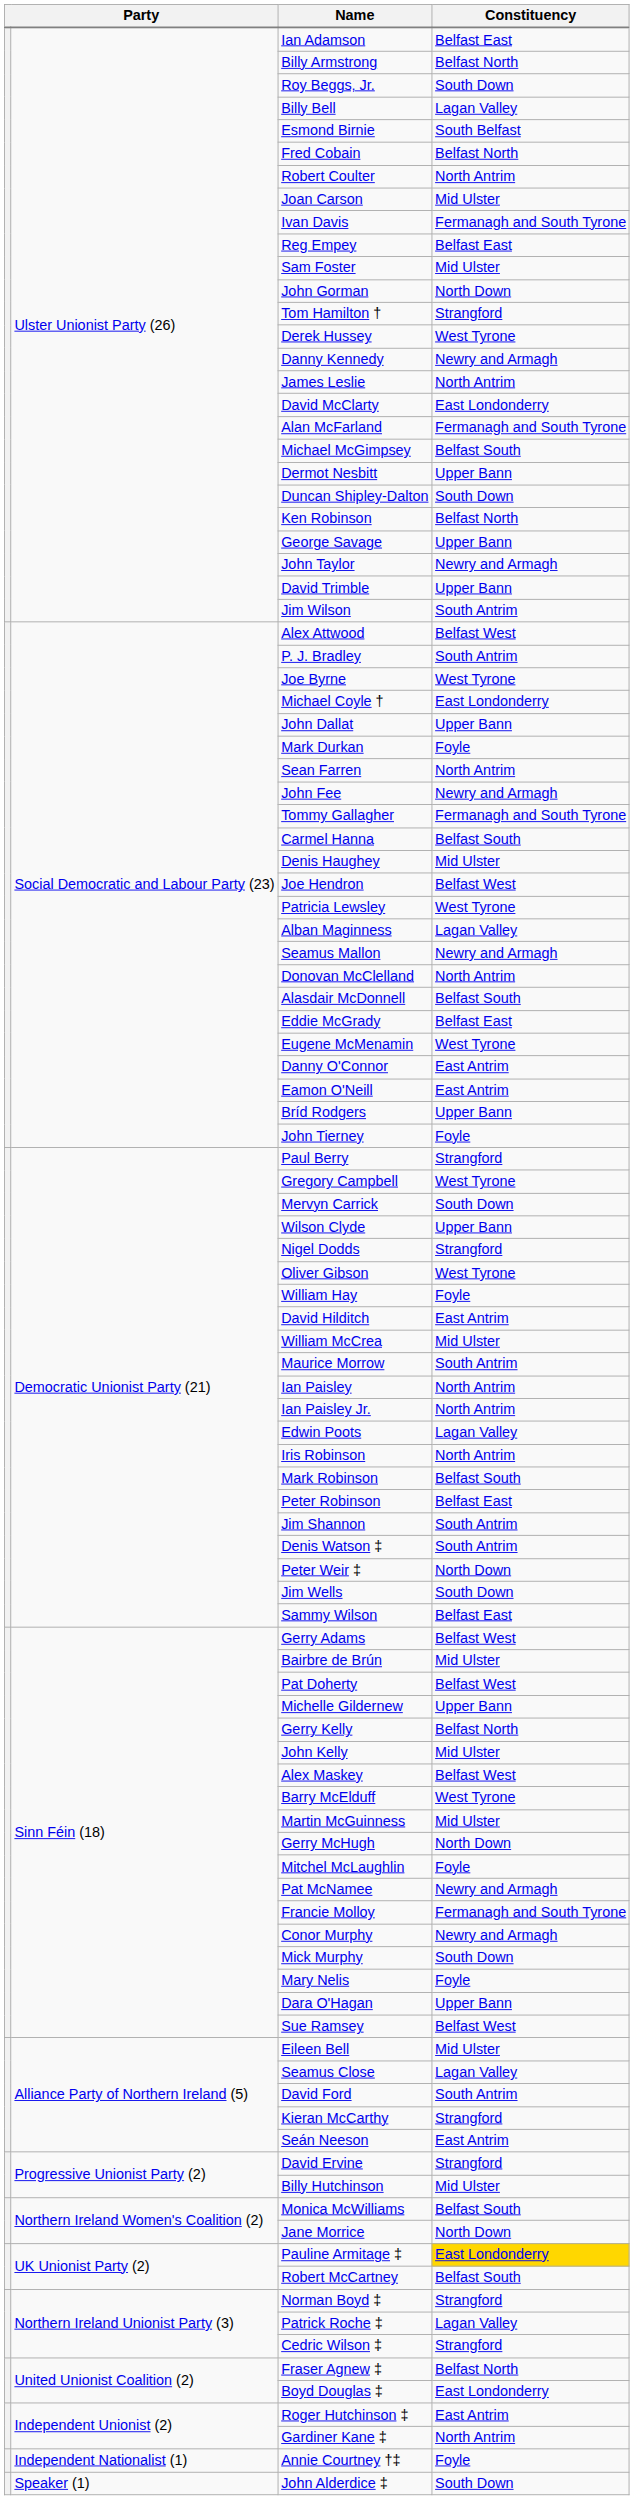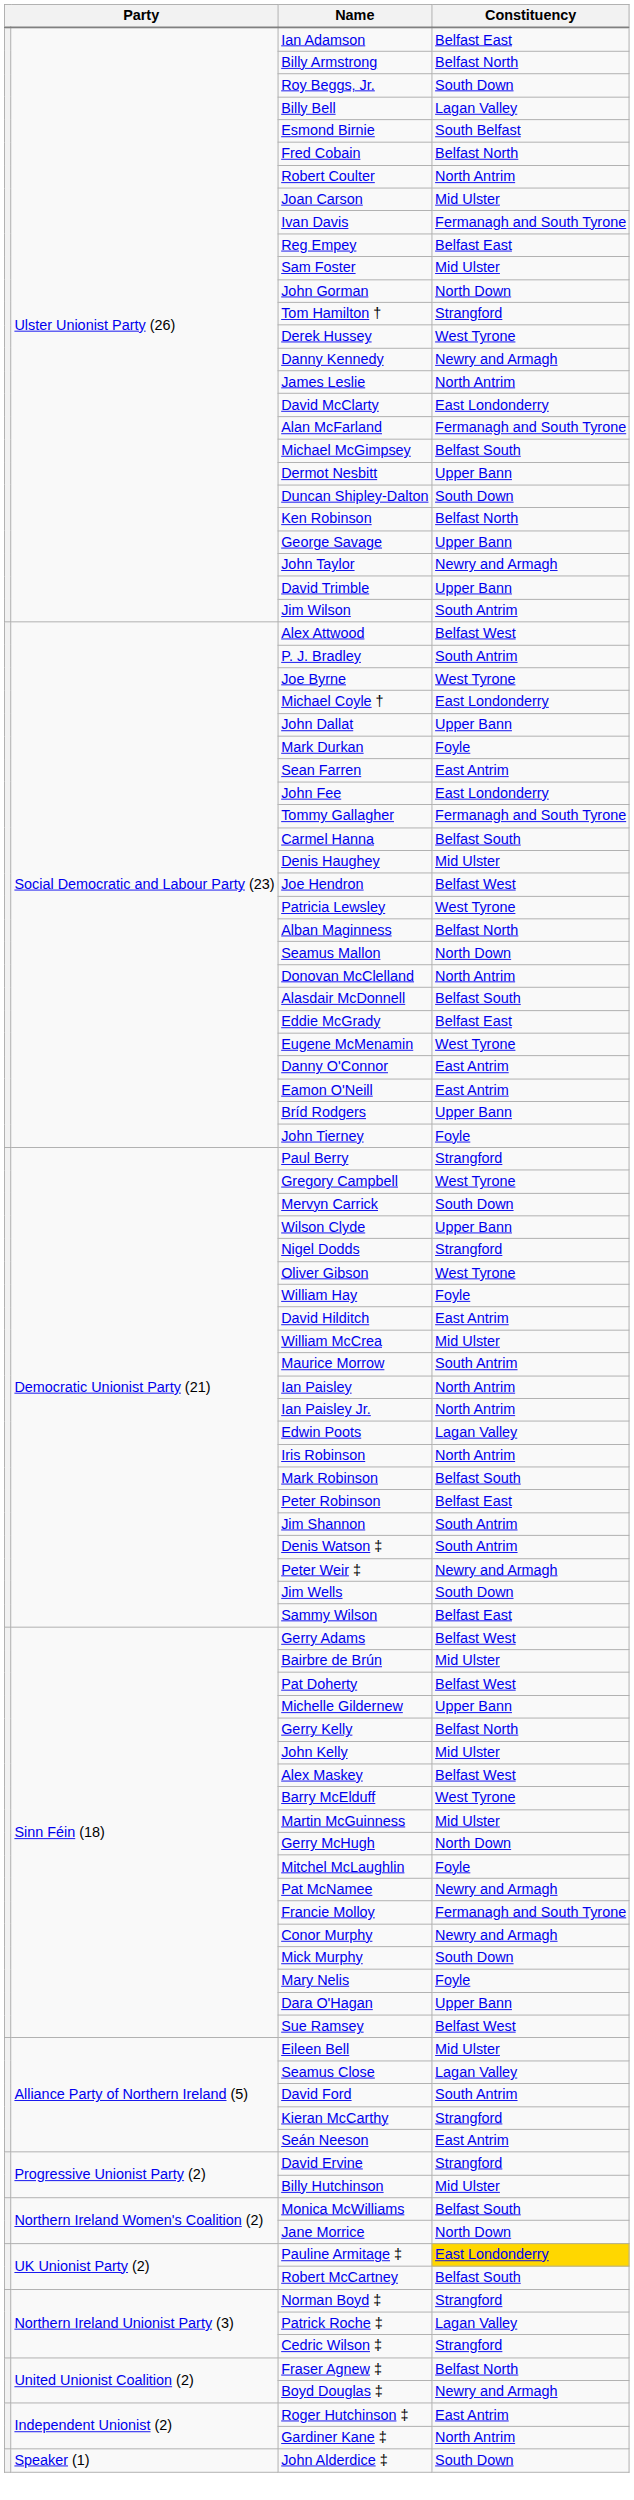(475, 770) North Antrim -> (472, 770) East Antrim
(496, 793) Newry and Armagh -> (492, 793) East Londonderry
(476, 930) Lagan Valley -> (477, 930) Belfast North
(496, 953) Newry and Armagh -> (473, 953) North Down
(473, 1569) North Down -> (496, 1569) Newry and Armagh
(492, 2391) East Londonderry -> (496, 2391) Newry and Armagh
- row: (341, 2460)
